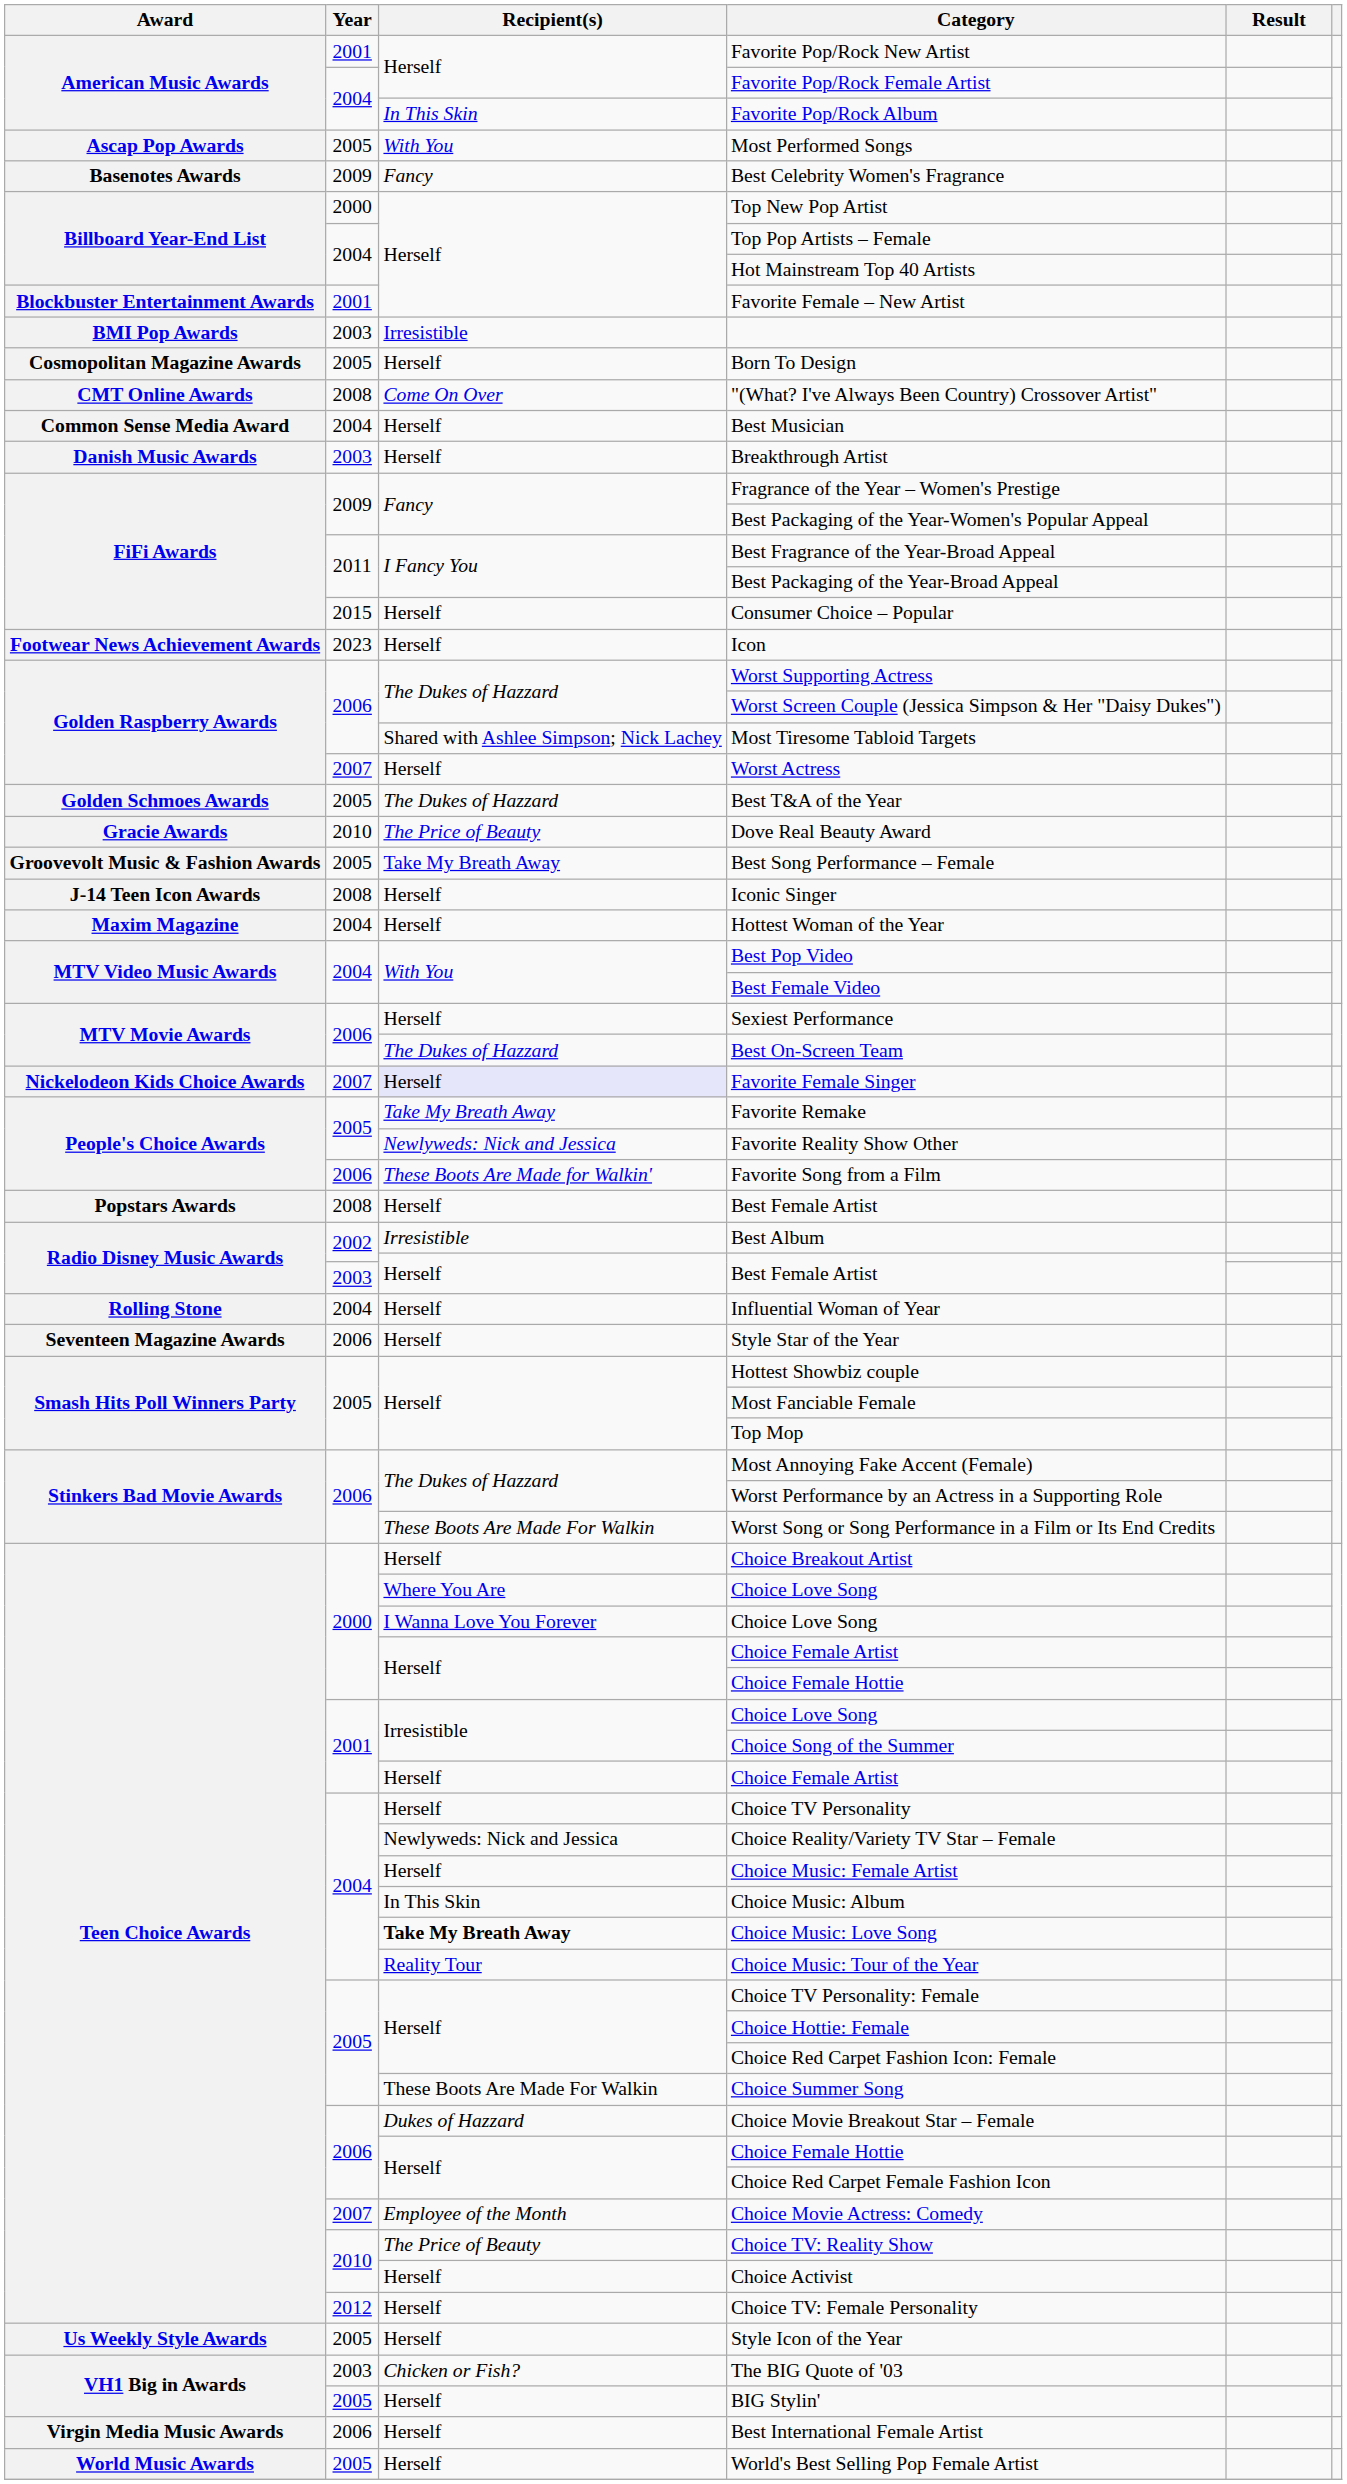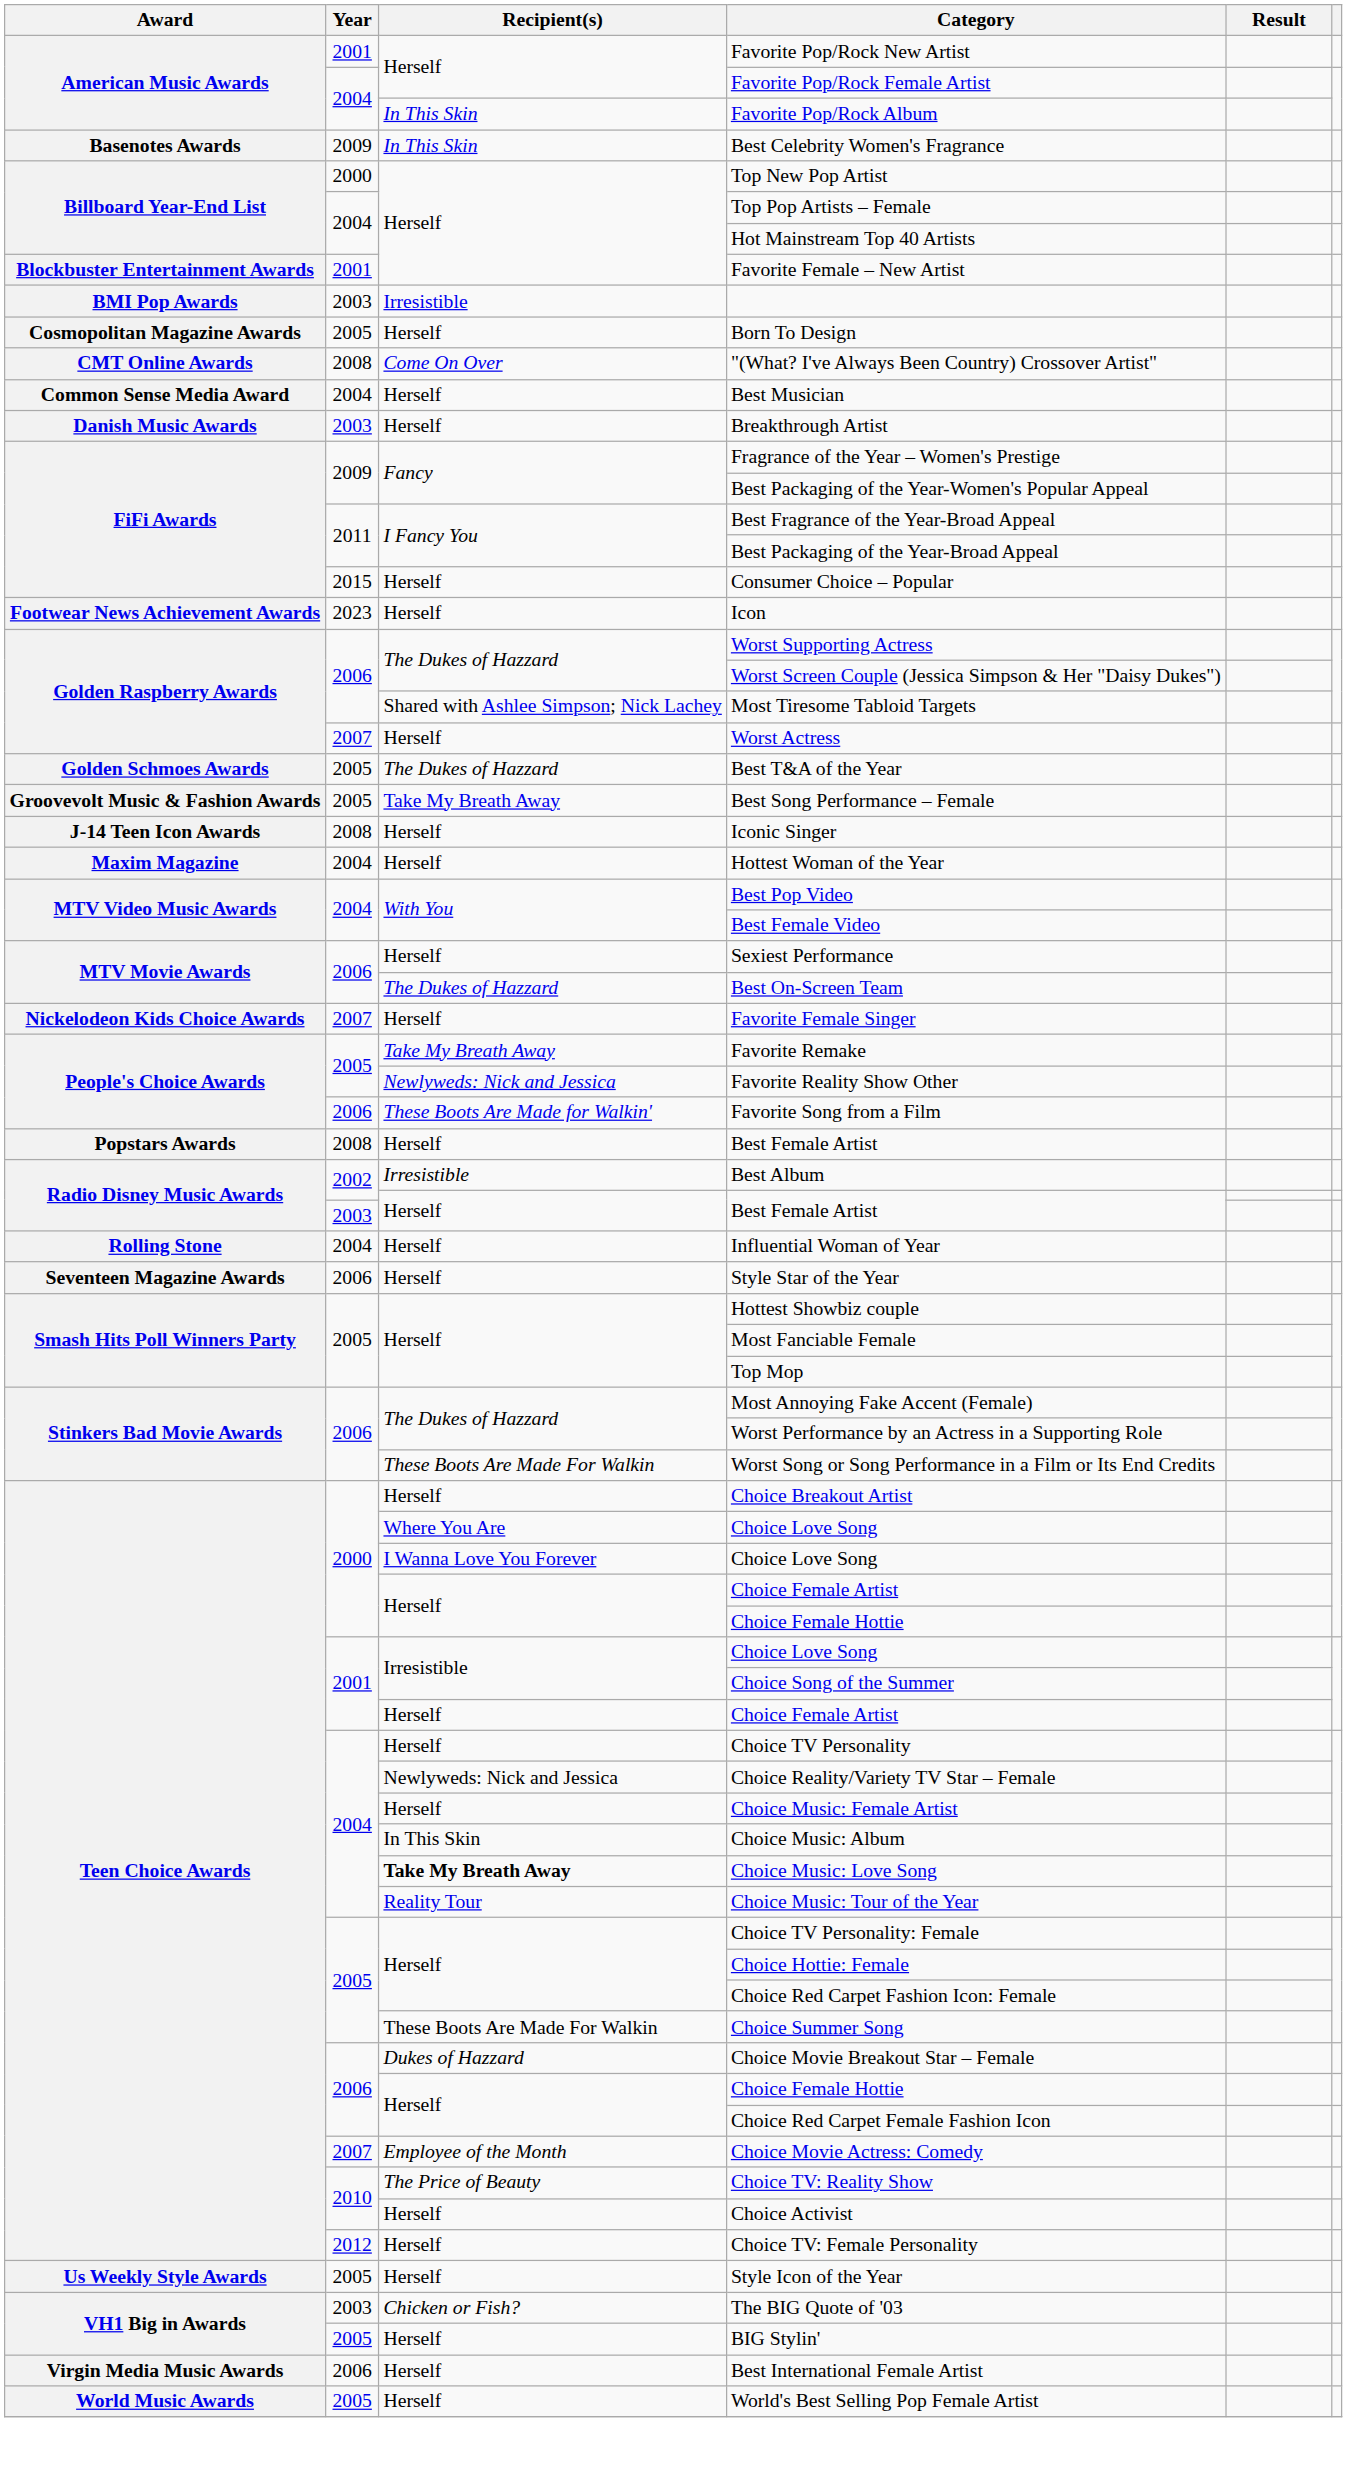- row: (352, 144)
(408, 176) Fancy -> (430, 144) In This Skin
- row: (352, 831)
(412, 1081) lavender background -> (412, 1018) no background
